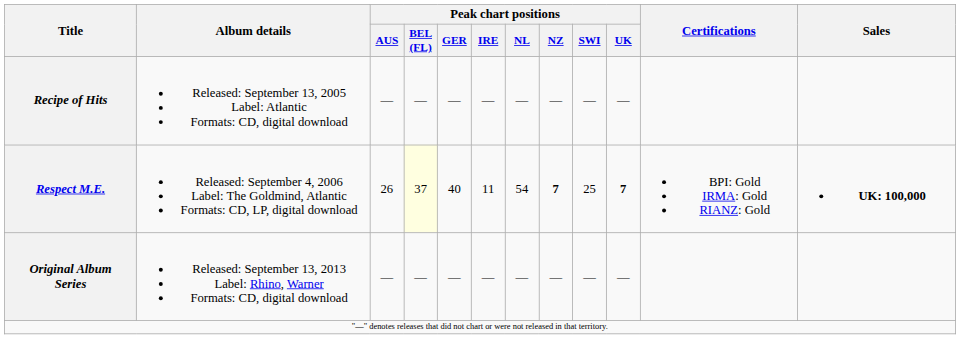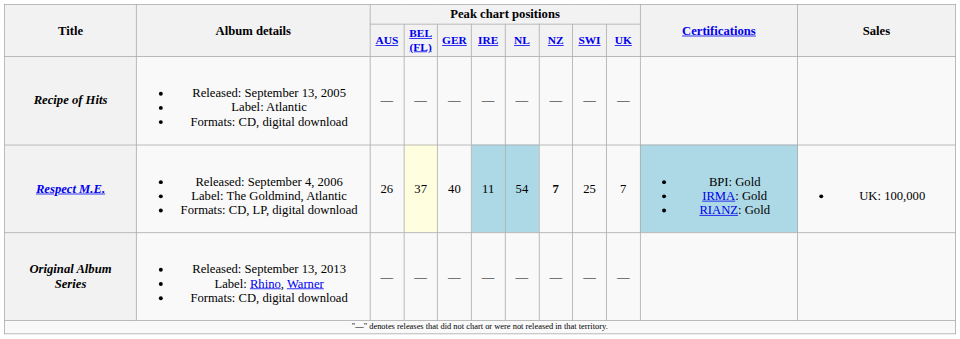(488, 188) no background -> (488, 188) lightblue background
(522, 188) no background -> (522, 188) lightblue background
(623, 188) bold -> (623, 188) normal
(719, 196) no background -> (719, 196) lightblue background
(876, 196) bold -> (876, 196) normal
